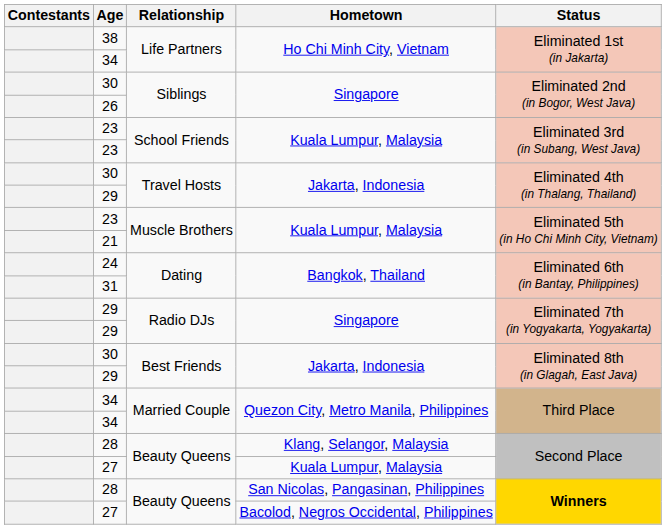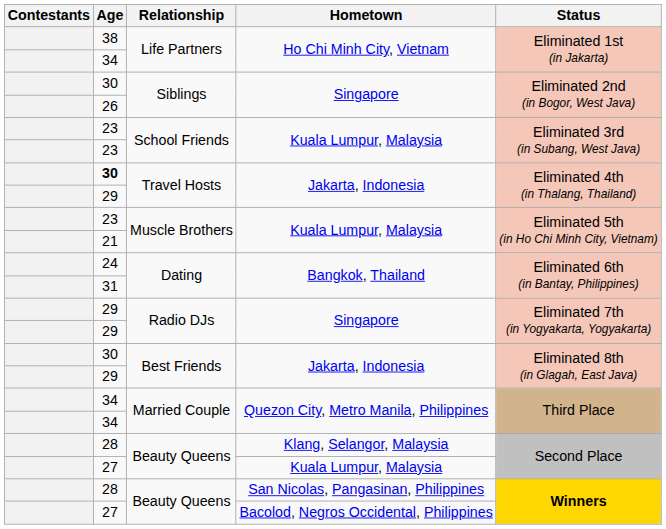(110, 173) normal -> (110, 173) bold
